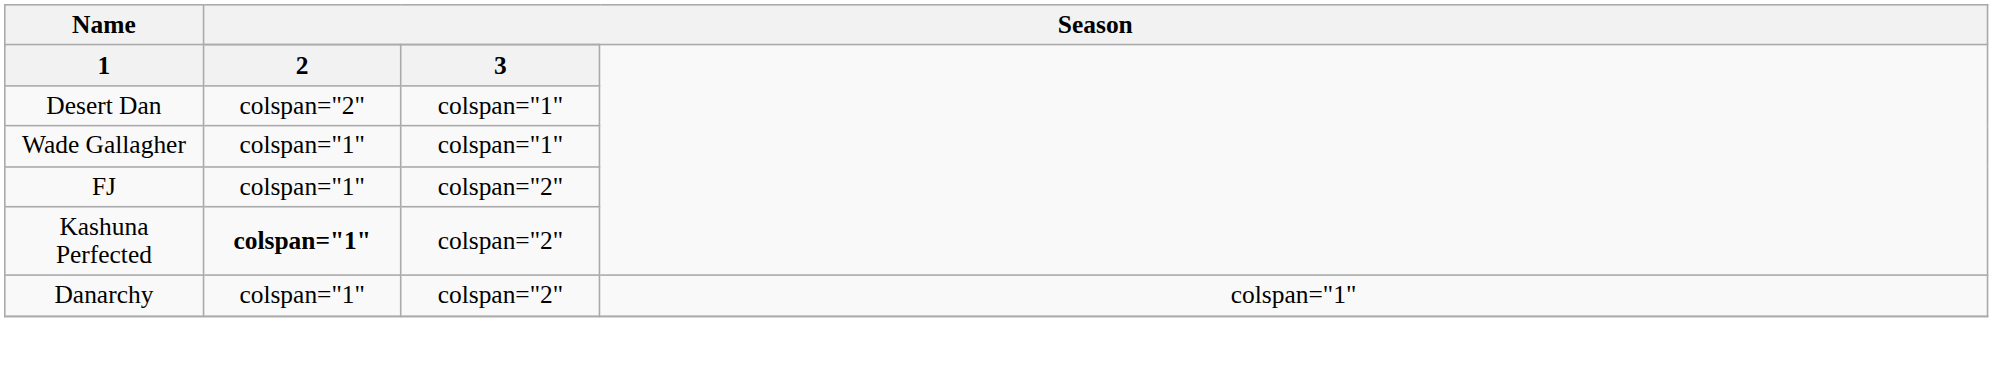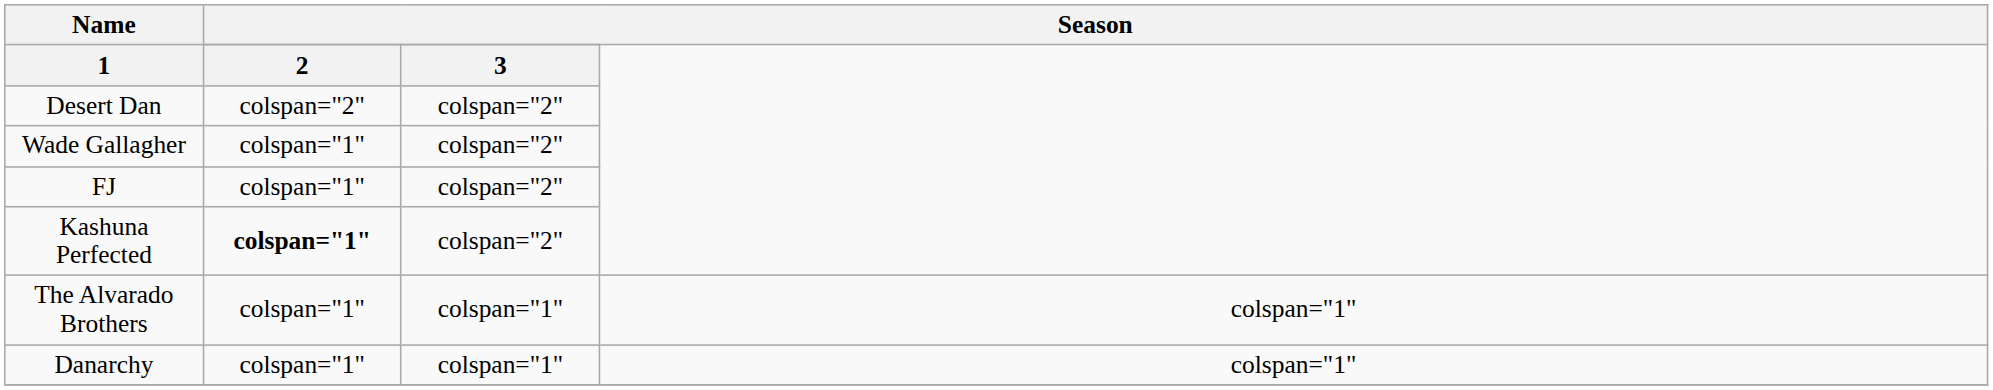(500, 105) colspan="1" -> (500, 105) colspan="2"
(500, 145) colspan="1" -> (500, 145) colspan="2"
+ row: (104, 309)
(500, 295) colspan="2" -> (500, 364) colspan="1"
